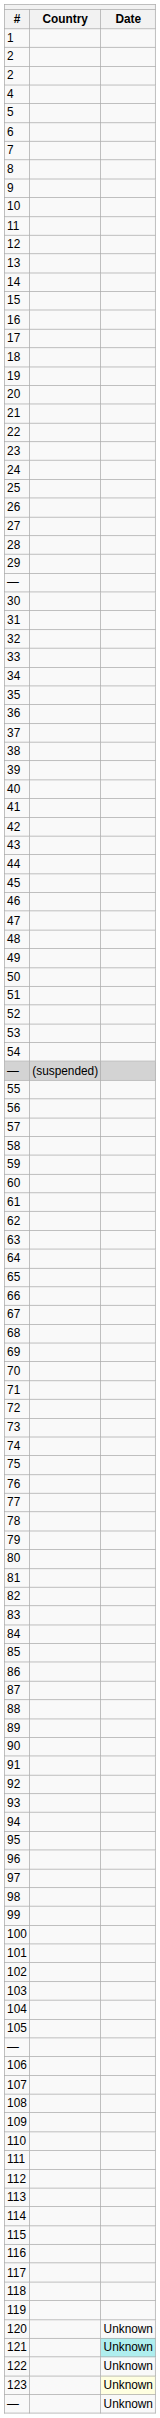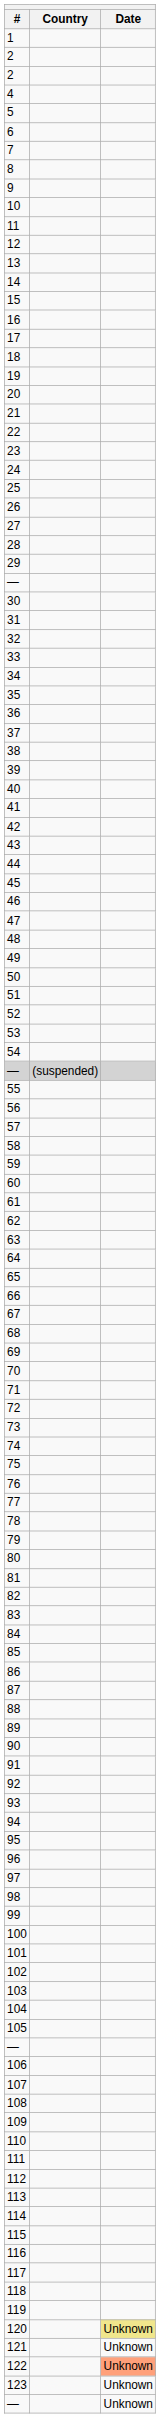(128, 2328) no background -> (128, 2328) khaki background
(128, 2347) paleturquoise background -> (128, 2347) no background
(128, 2366) no background -> (128, 2366) lightsalmon background
(128, 2385) lightyellow background -> (128, 2385) no background
